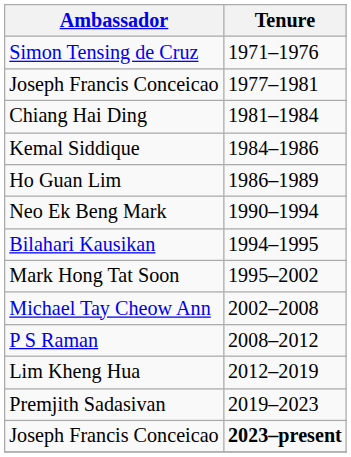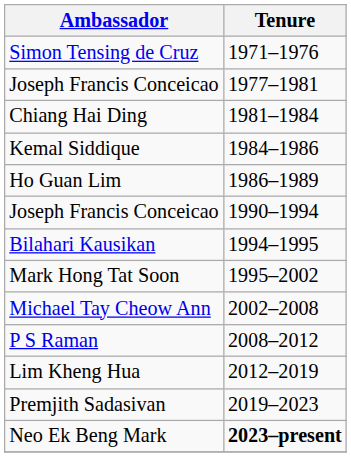(88, 212) Neo Ek Beng Mark -> (114, 212) Joseph Francis Conceicao
(114, 436) Joseph Francis Conceicao -> (88, 436) Neo Ek Beng Mark
